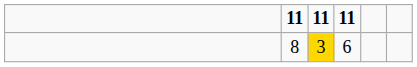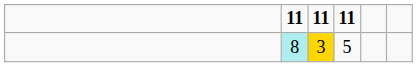(295, 47) no background -> (295, 47) paleturquoise background
(347, 47) 6 -> (347, 47) 5
